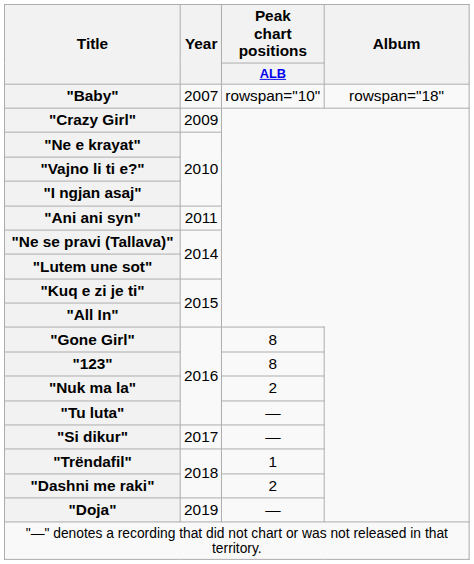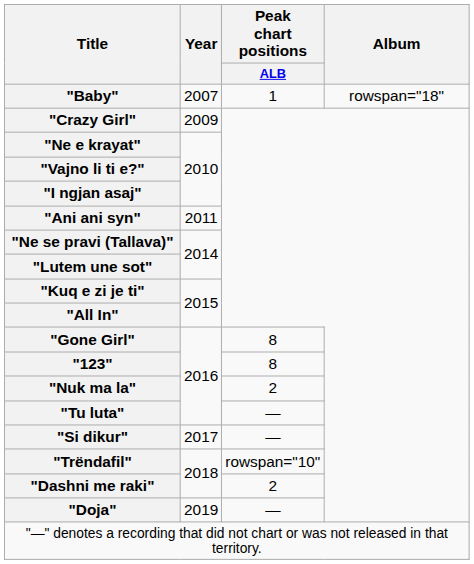(273, 96) rowspan="10" -> (273, 96) 1
(273, 461) 1 -> (273, 461) rowspan="10"
